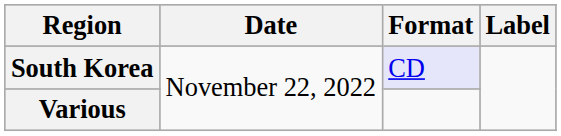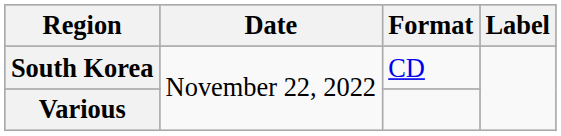(407, 67) lavender background -> (407, 67) no background
